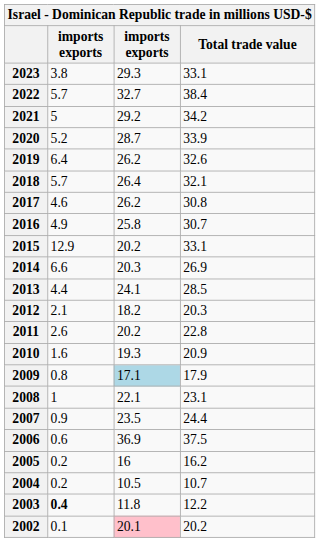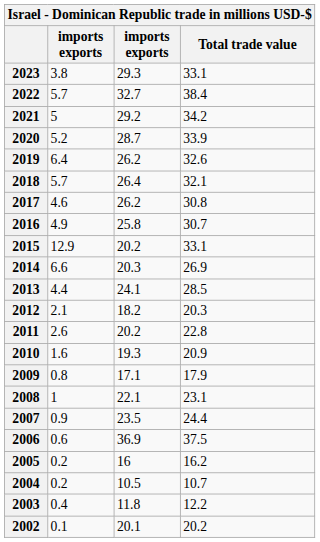(129, 375) lightblue background -> (129, 375) no background
(59, 505) bold -> (59, 505) normal
(129, 526) pink background -> (129, 526) no background
